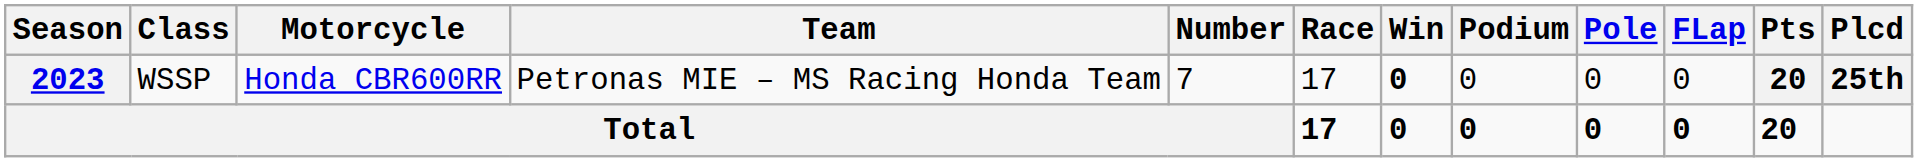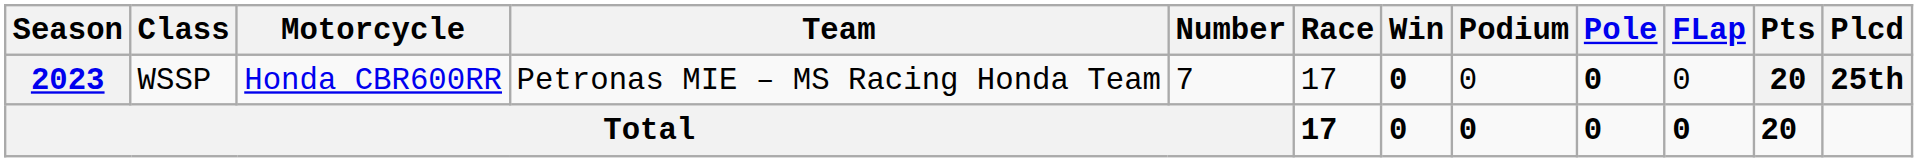(1593, 80) normal -> (1593, 80) bold
